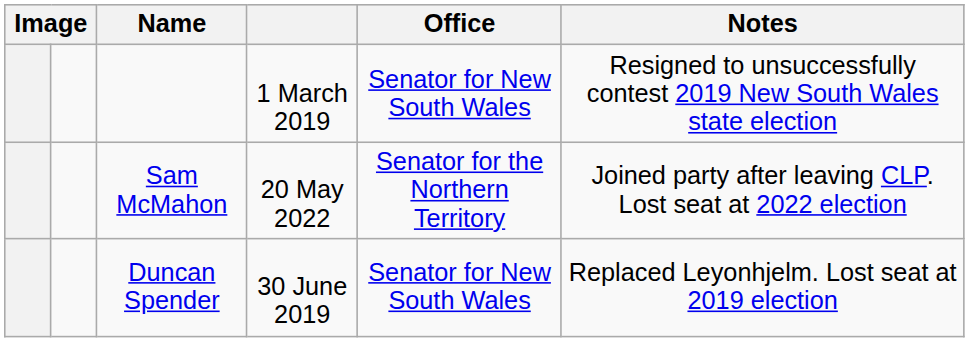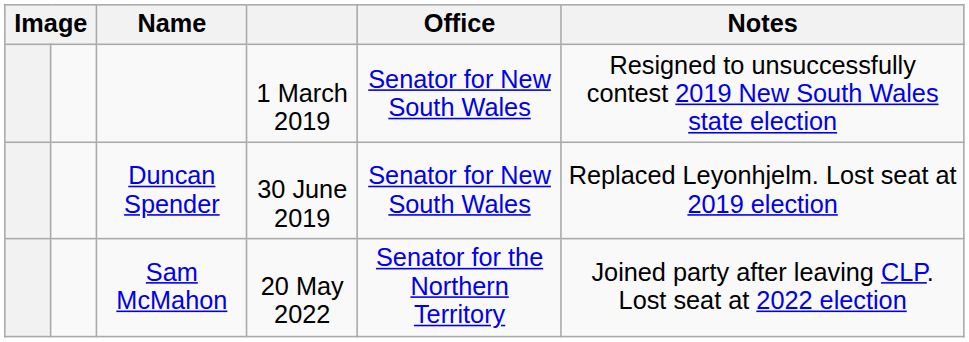rows swapped: (172, 287) <-> (172, 190)
